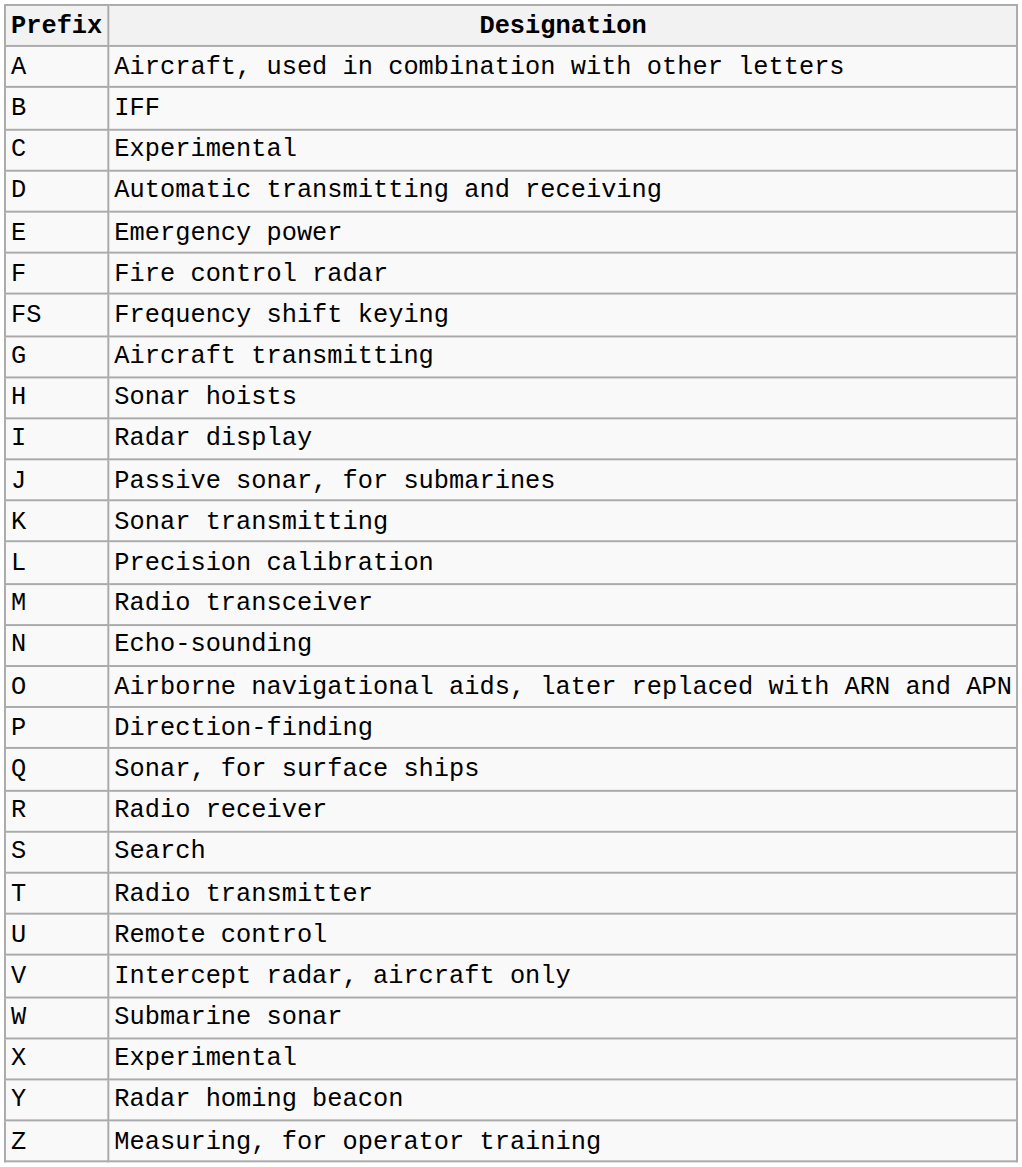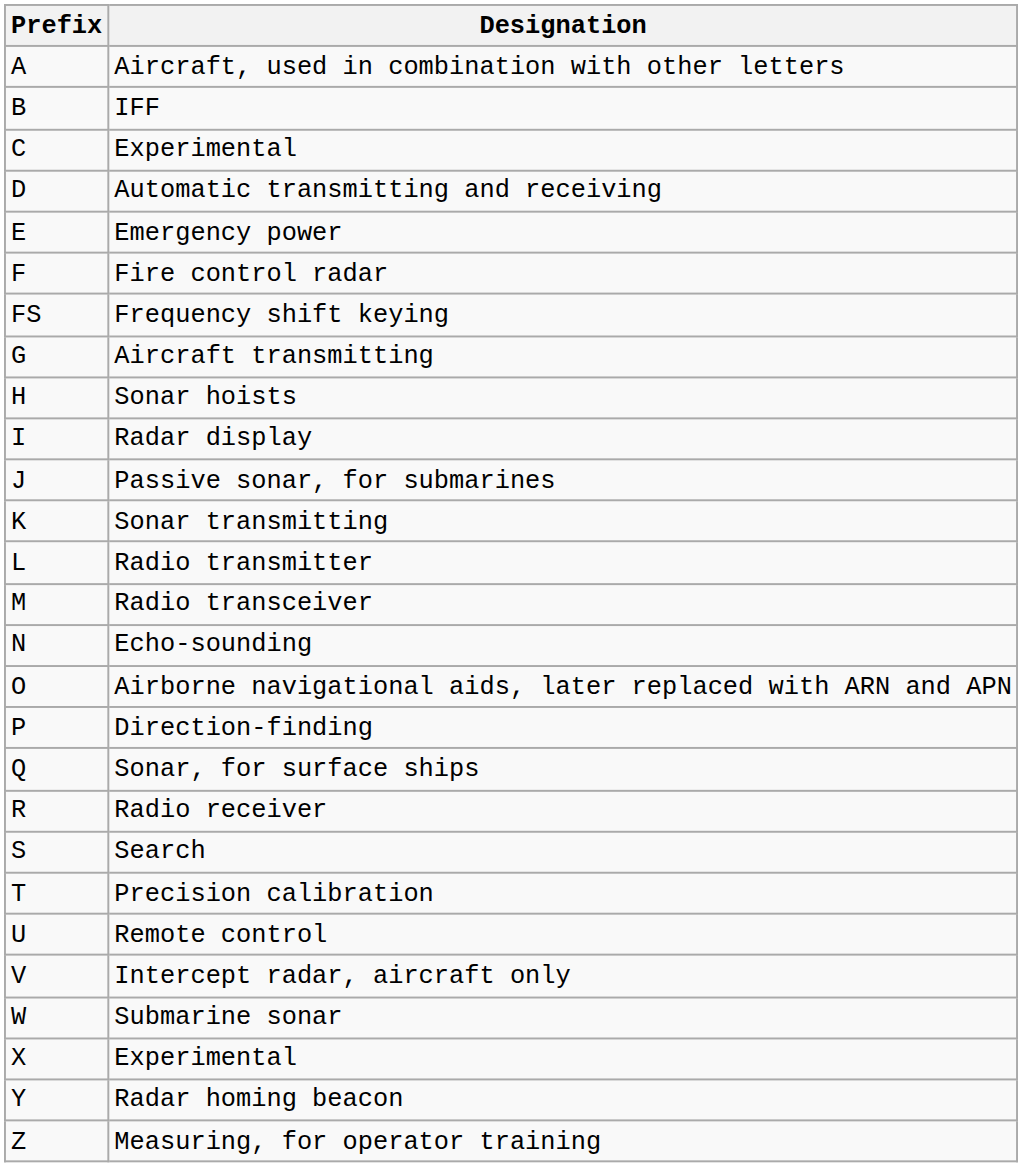(274, 563) Precision calibration -> (244, 563) Radio transmitter
(244, 893) Radio transmitter -> (274, 893) Precision calibration
